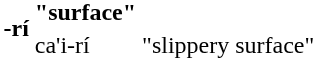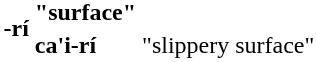(62, 44) normal -> (65, 44) bold
